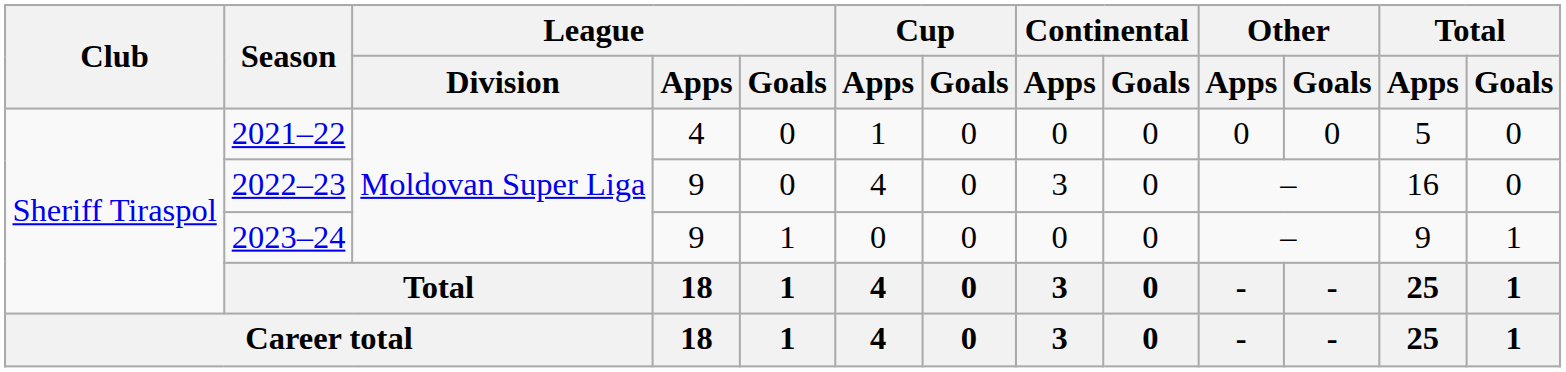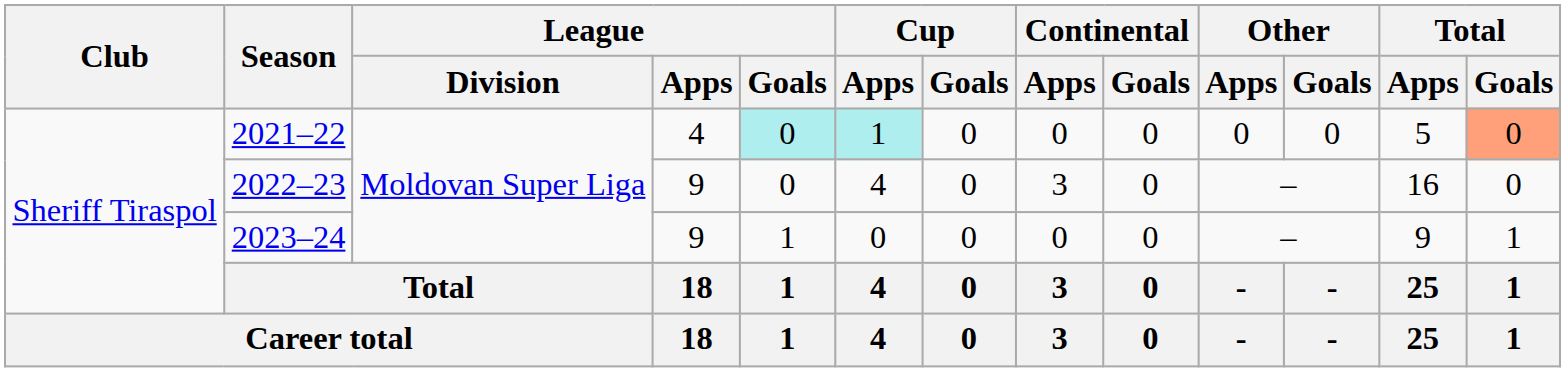(787, 133) no background -> (787, 133) paleturquoise background
(878, 133) no background -> (878, 133) paleturquoise background
(1514, 133) no background -> (1514, 133) lightsalmon background
